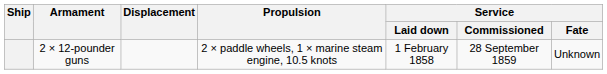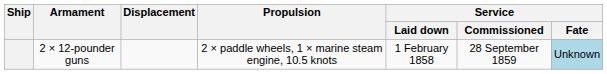(577, 54) no background -> (577, 54) lightblue background
